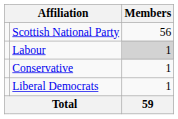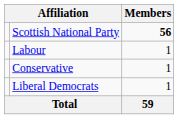(165, 31) normal -> (165, 31) bold
(168, 50) lightgrey background -> (168, 50) no background
